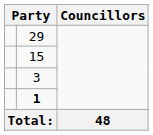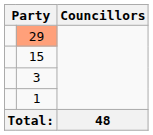(37, 36) no background -> (37, 36) lightsalmon background
(37, 99) bold -> (37, 99) normal
